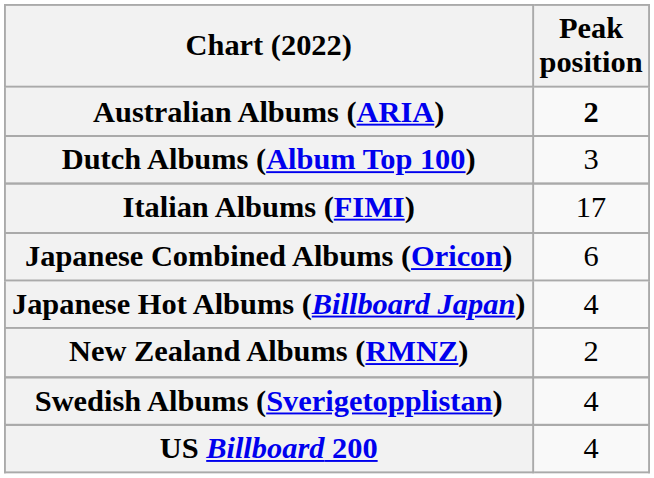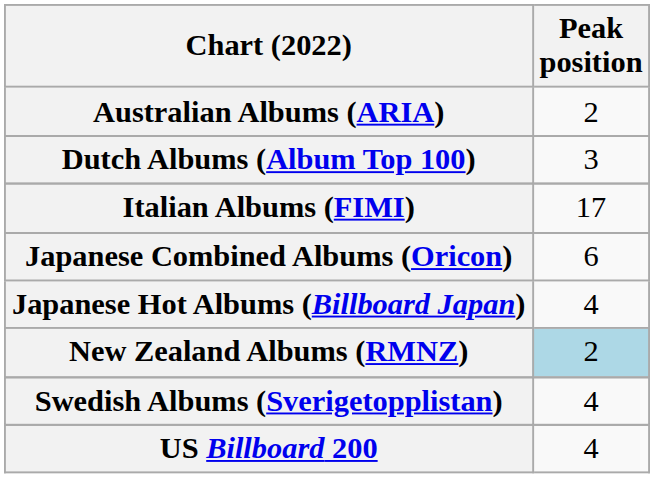(591, 111) bold -> (591, 111) normal
(591, 352) no background -> (591, 352) lightblue background
